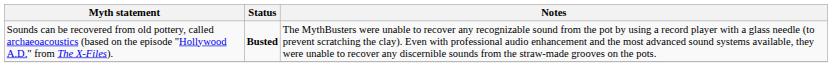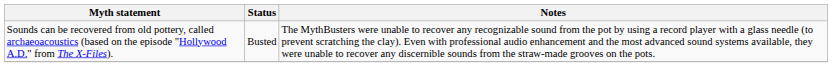(262, 41) bold -> (262, 41) normal
